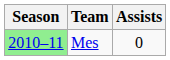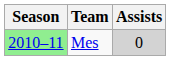(139, 42) no background -> (139, 42) lightgrey background
